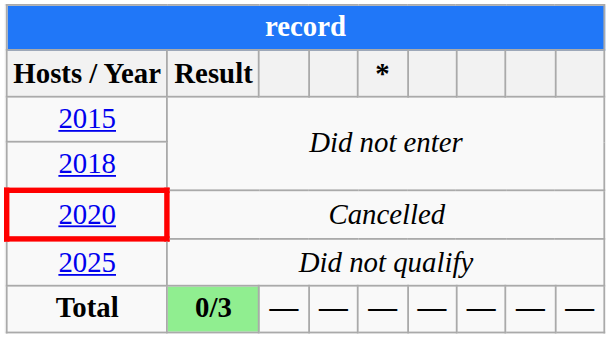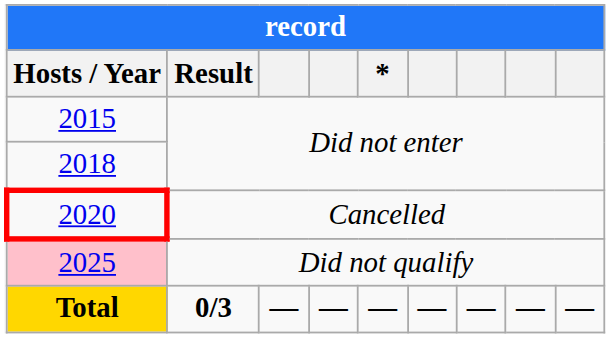(87, 262) no background -> (87, 262) pink background
(87, 308) no background -> (87, 308) gold background
(214, 308) lightgreen background -> (214, 308) no background
